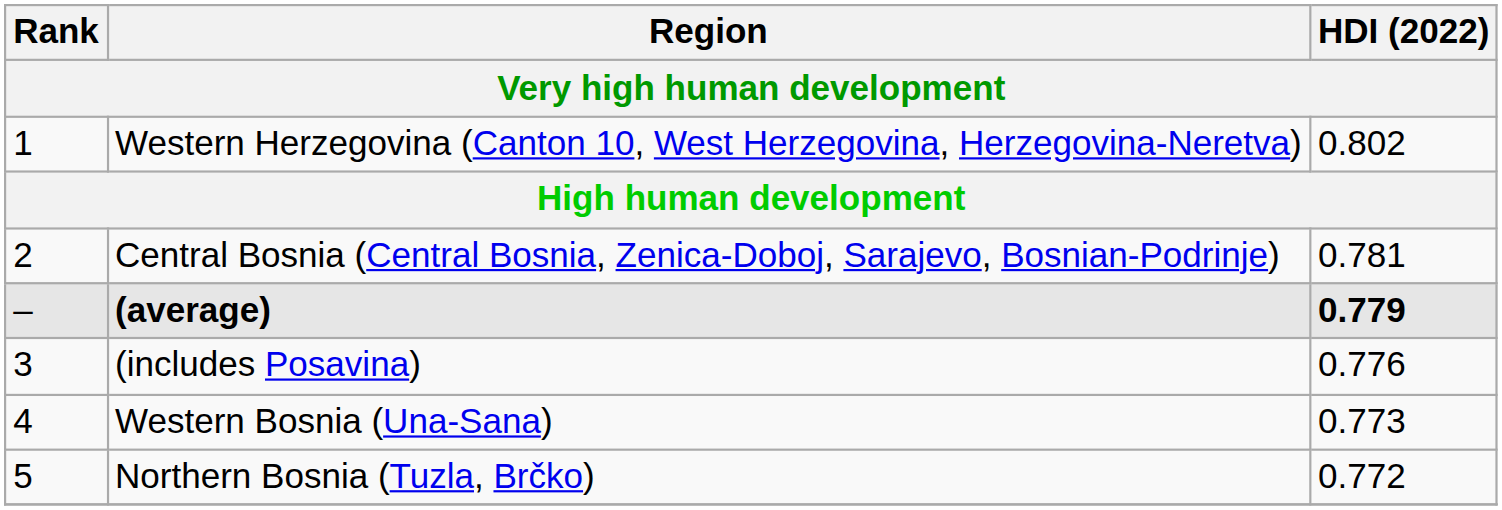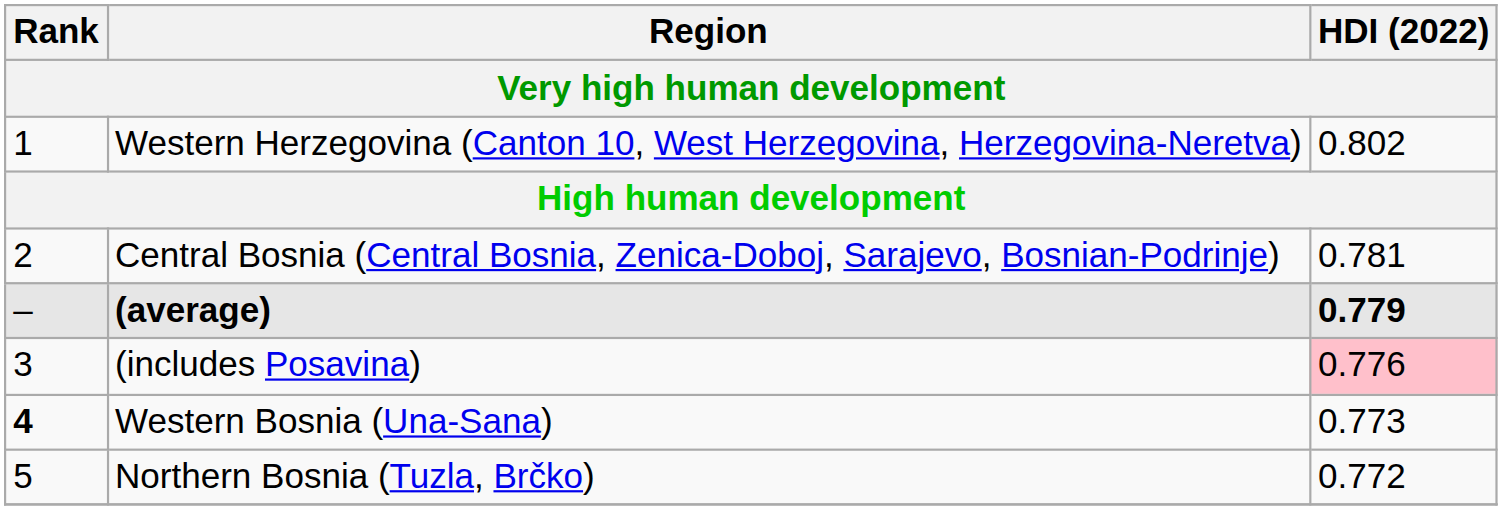(1362, 365) no background -> (1362, 365) pink background
(23, 421) normal -> (23, 421) bold
